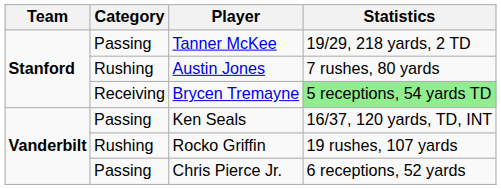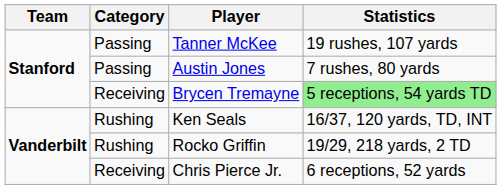(389, 43) 19/29, 218 yards, 2 TD -> (382, 43) 19 rushes, 107 yards
(124, 68) Rushing -> (123, 68) Passing
(123, 119) Passing -> (124, 119) Rushing
(382, 145) 19 rushes, 107 yards -> (389, 145) 19/29, 218 yards, 2 TD
(123, 171) Passing -> (130, 171) Receiving
